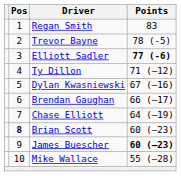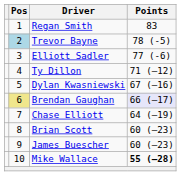(19, 42) no background -> (19, 42) lightblue background
(152, 56) bold -> (152, 56) normal
(19, 101) no background -> (19, 101) khaki background
(152, 101) no background -> (152, 101) lavender background
(19, 130) bold -> (19, 130) normal
(152, 145) bold -> (152, 145) normal
(152, 160) normal -> (152, 160) bold
